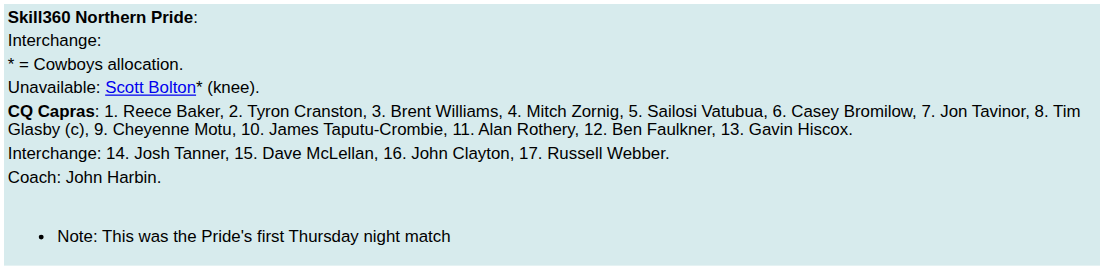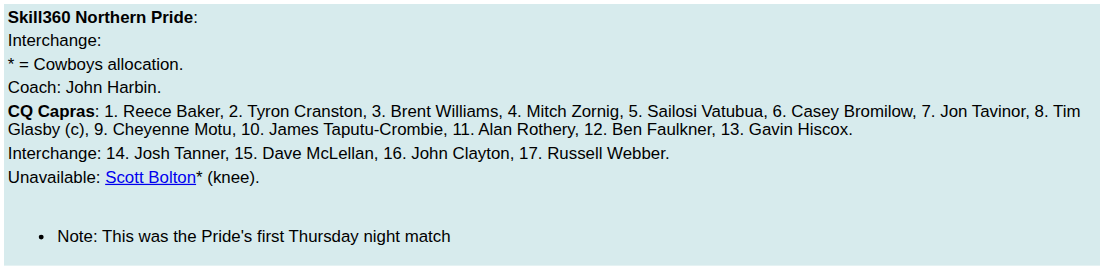(134, 88) Unavailable: Scott Bolton* (knee). -> (85, 88) Coach: John Harbin.
(85, 177) Coach: John Harbin. -> (134, 177) Unavailable: Scott Bolton* (knee).
